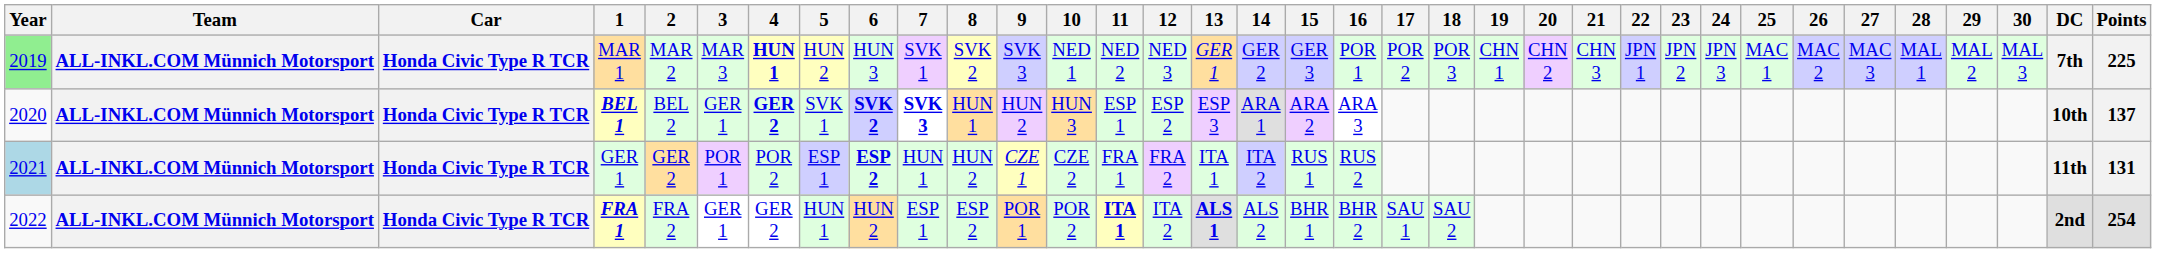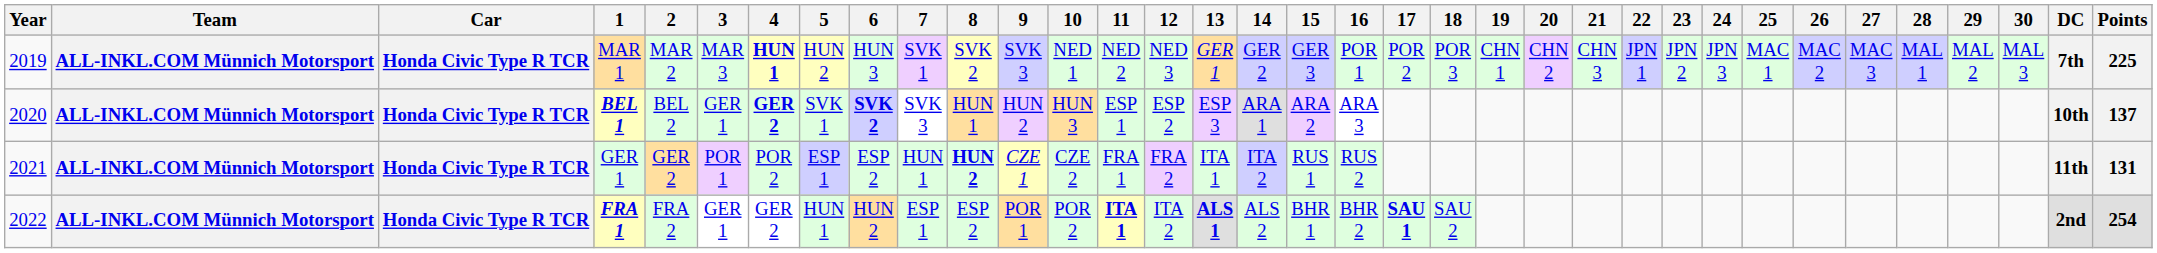(28, 61) lightgreen background -> (28, 61) no background
(923, 114) bold -> (923, 114) normal
(28, 167) lightblue background -> (28, 167) no background
(873, 167) bold -> (873, 167) normal
(973, 167) normal -> (973, 167) bold
(1405, 220) normal -> (1406, 220) bold
